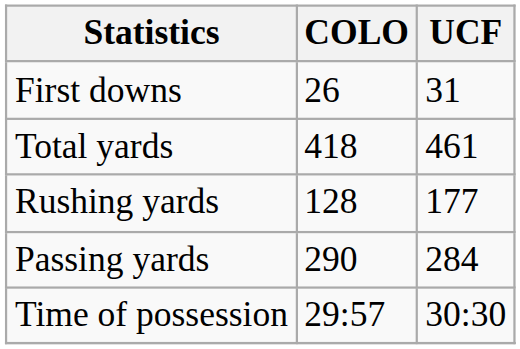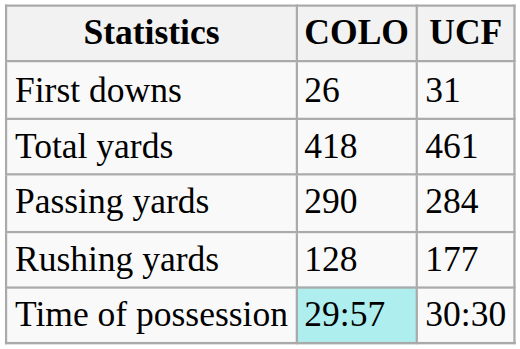rows swapped: (117, 202) <-> (112, 258)
(345, 314) no background -> (345, 314) paleturquoise background
